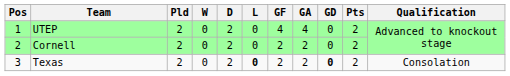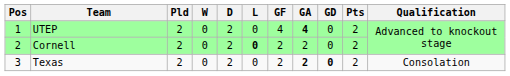(305, 29) normal -> (305, 29) bold
(255, 46) normal -> (255, 46) bold
(255, 62) bold -> (255, 62) normal
(305, 62) normal -> (305, 62) bold
